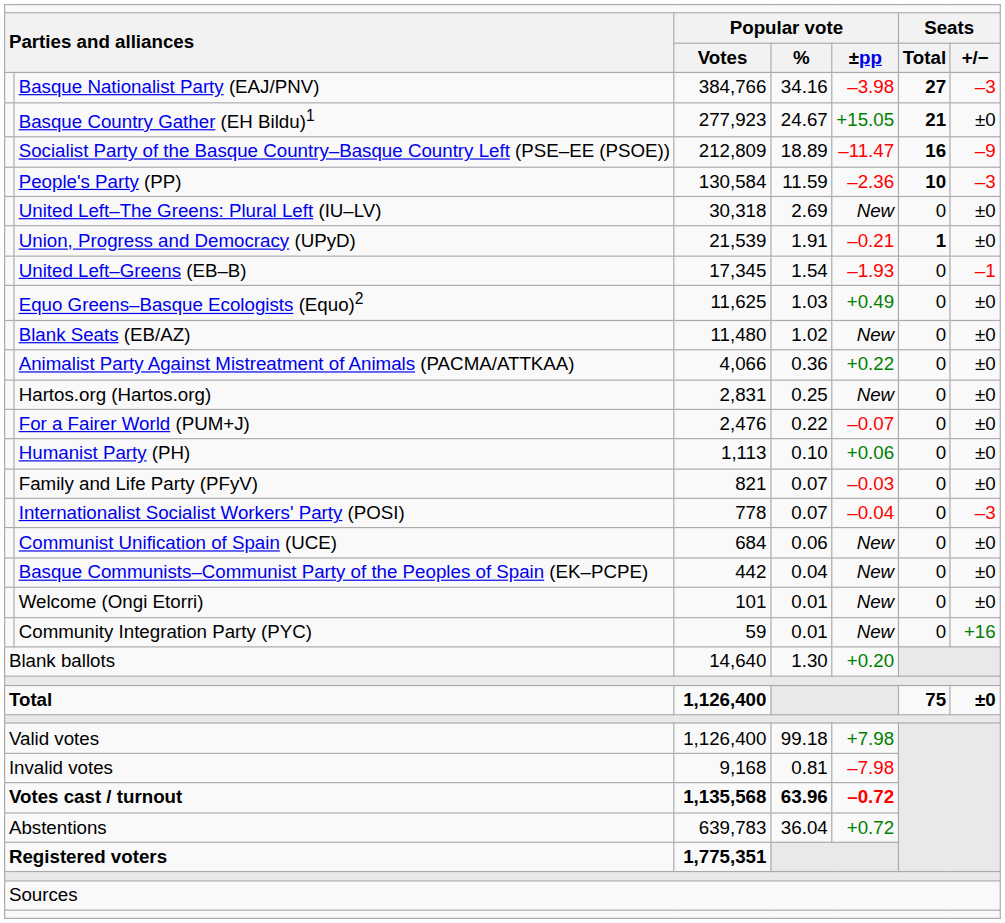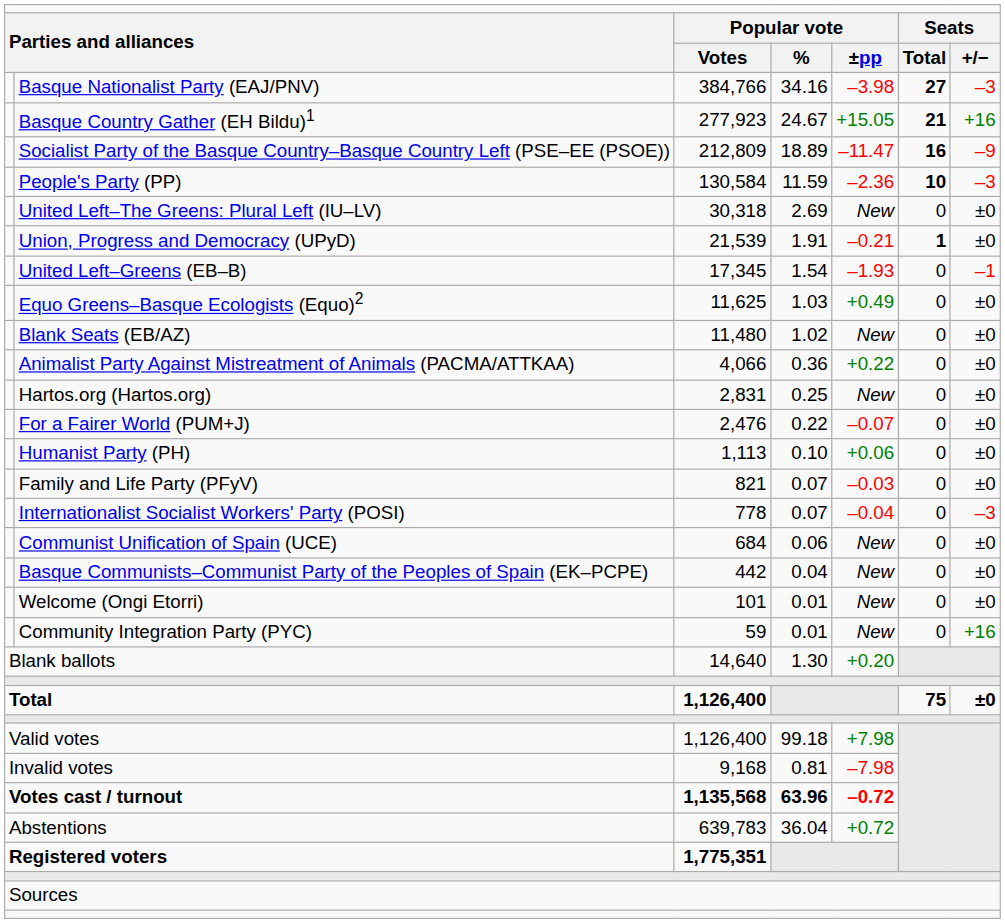(985, 119) ±0 -> (980, 119) +16
